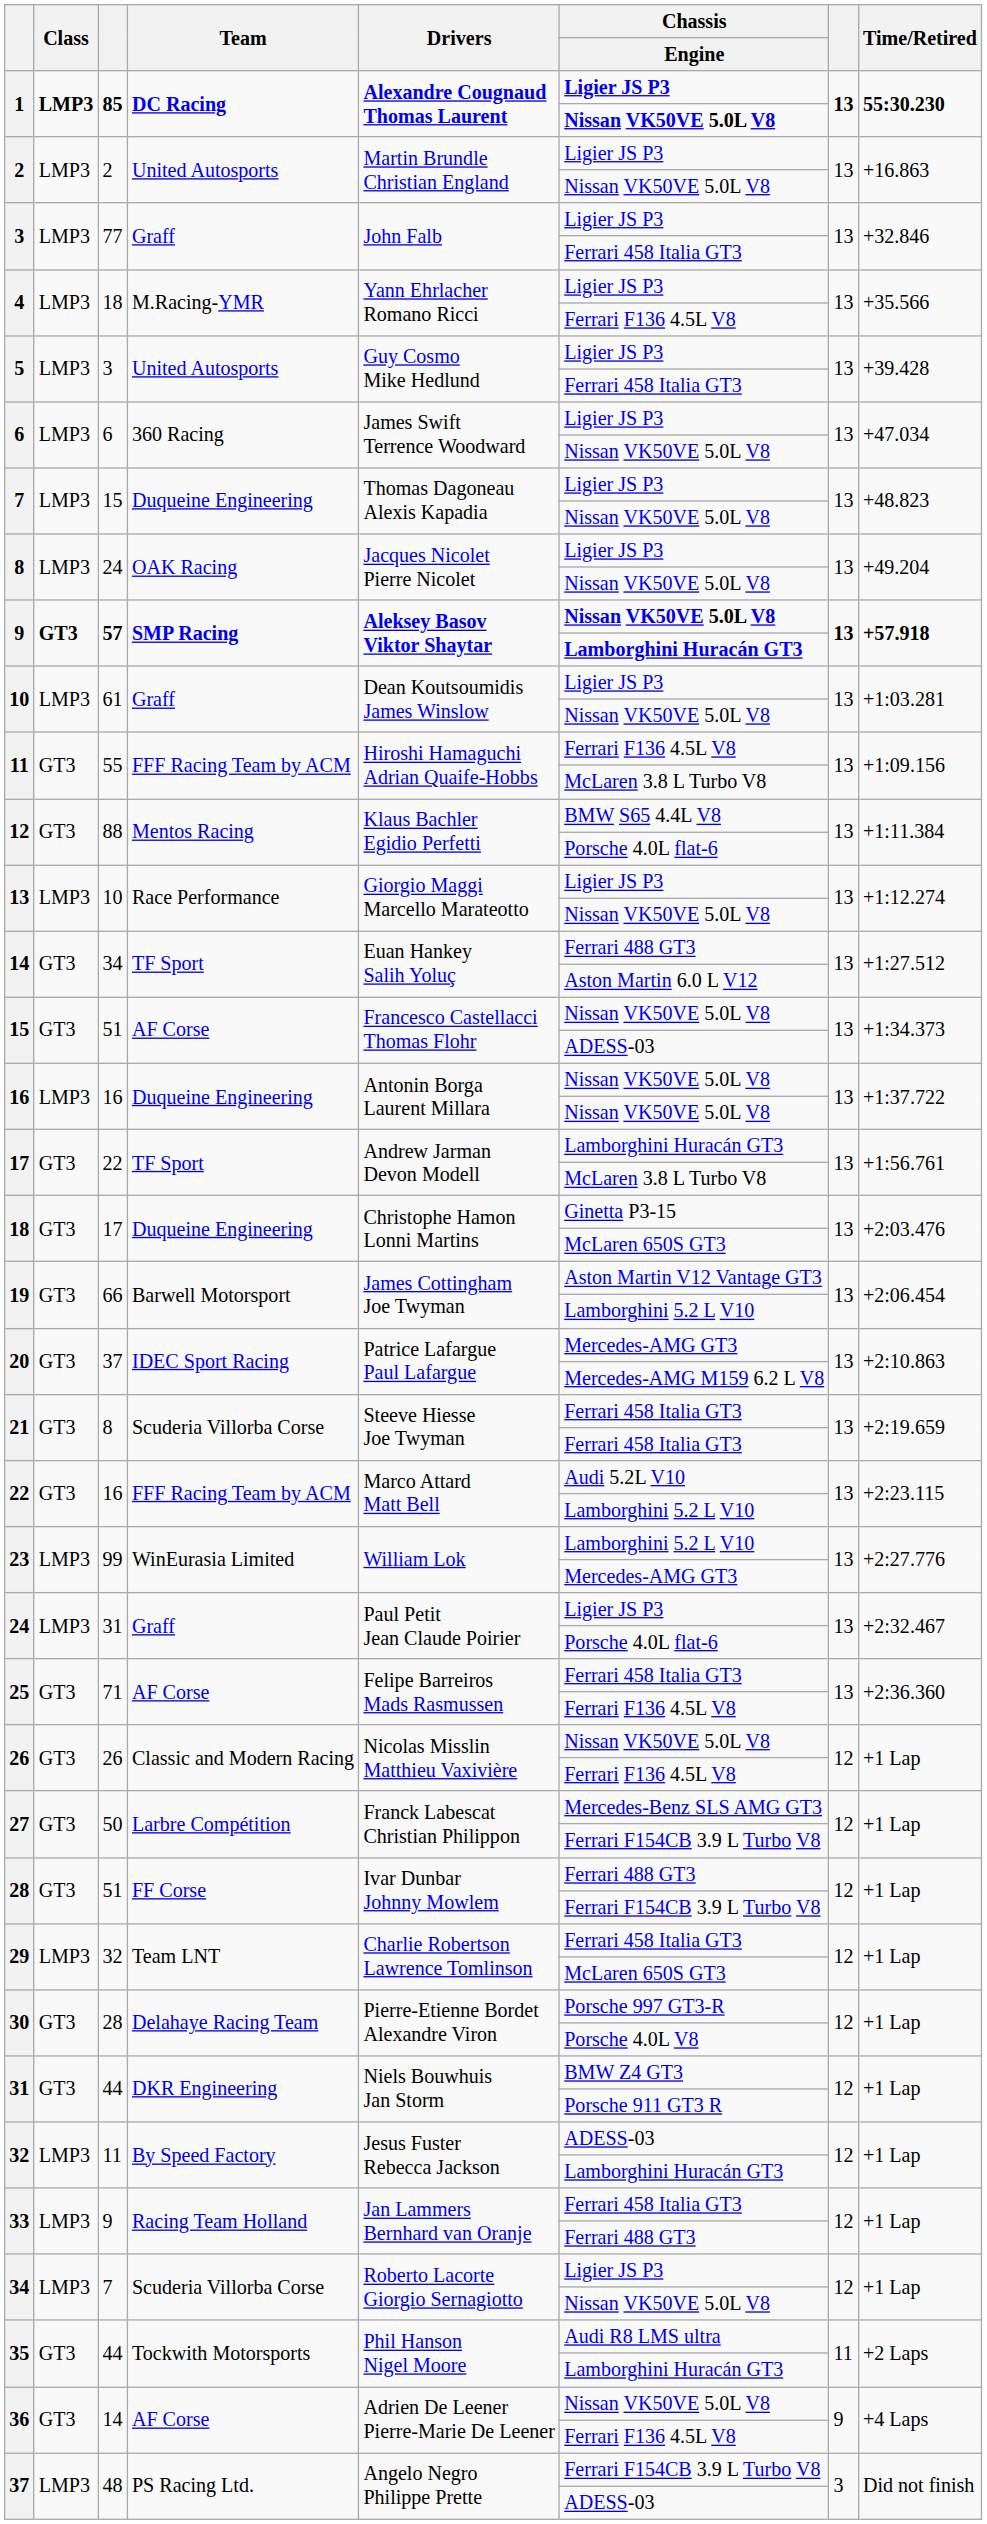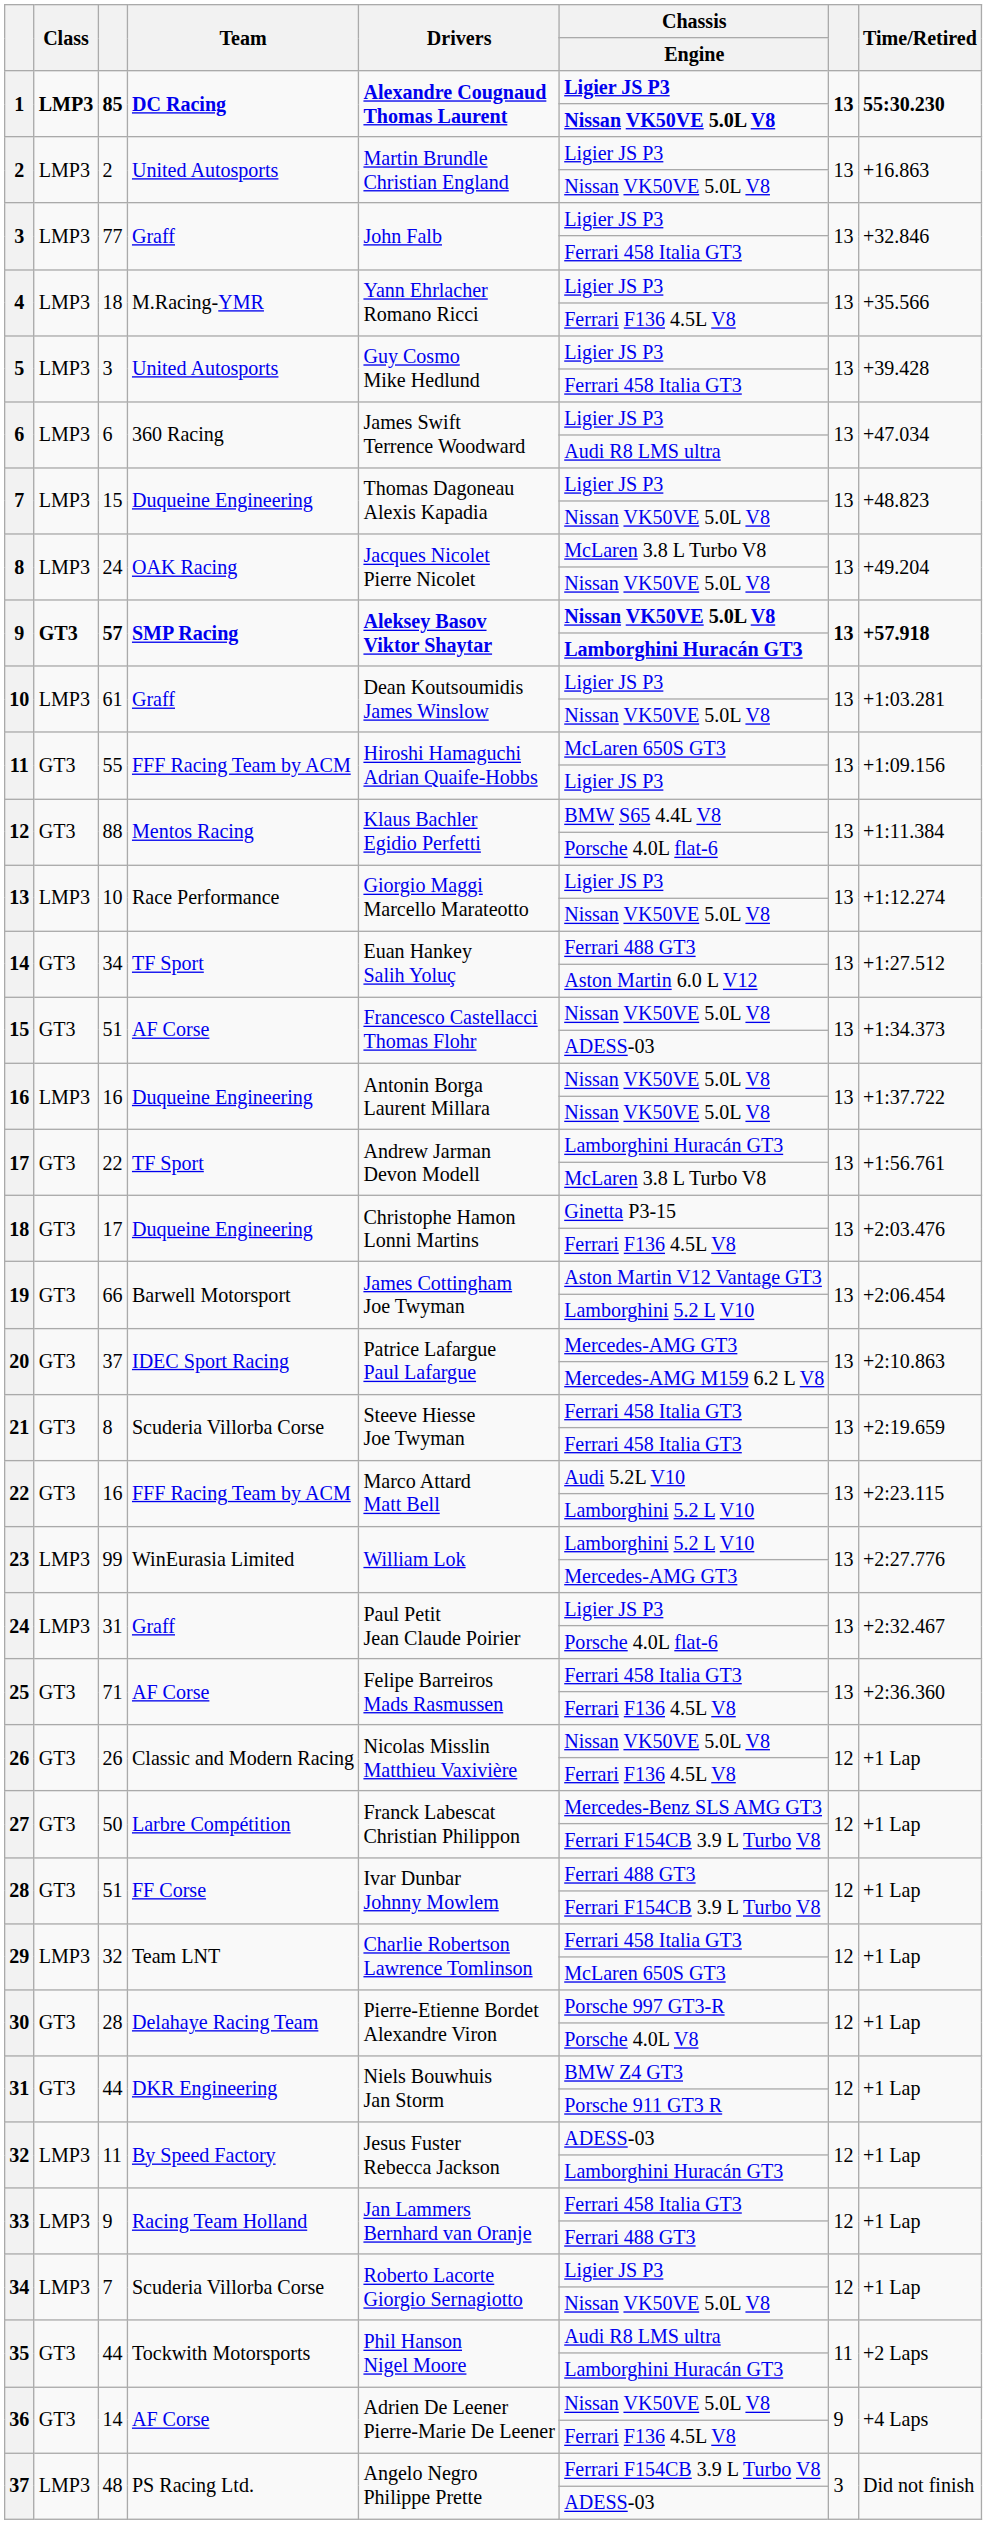(667, 451) Nissan VK50VE 5.0L V8 -> (642, 451) Audi R8 LMS ultra
(614, 550) Ligier JS P3 -> (665, 550) McLaren 3.8 L Turbo V8
(650, 749) Ferrari F136 4.5L V8 -> (645, 749) McLaren 650S GT3
(665, 782) McLaren 3.8 L Turbo V8 -> (614, 782) Ligier JS P3
(645, 1245) McLaren 650S GT3 -> (650, 1245) Ferrari F136 4.5L V8
